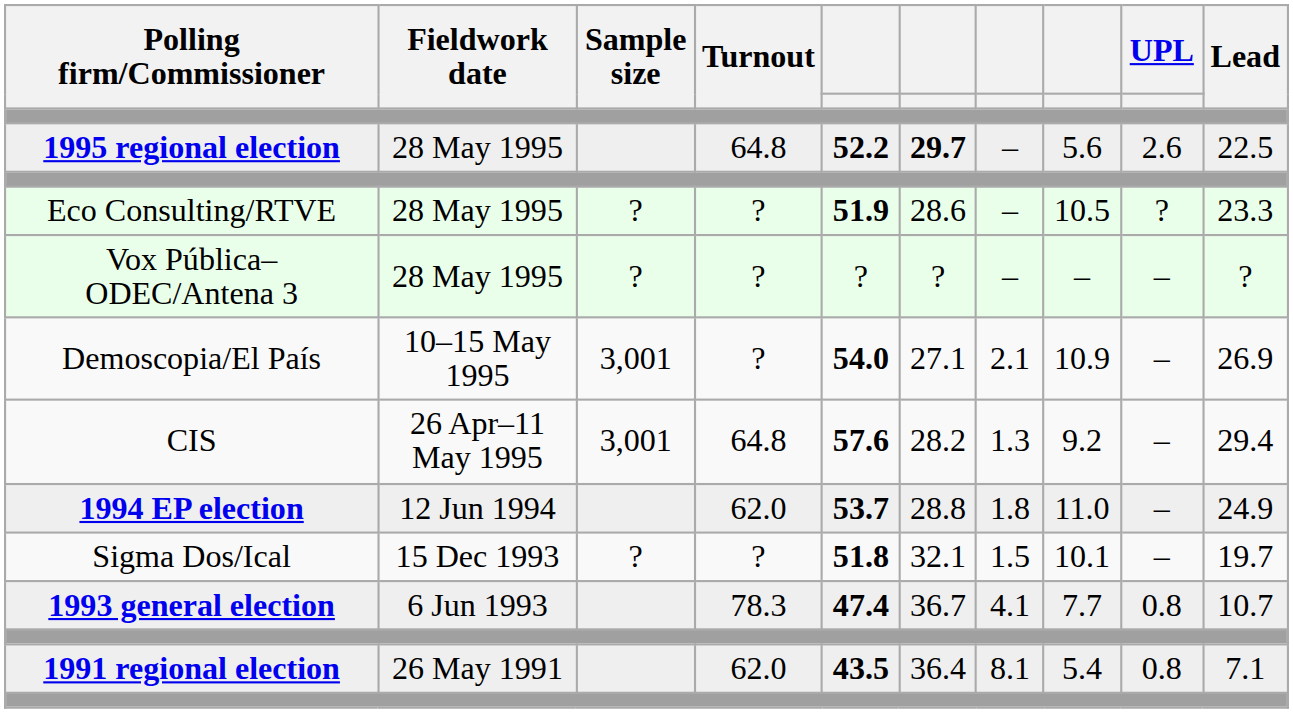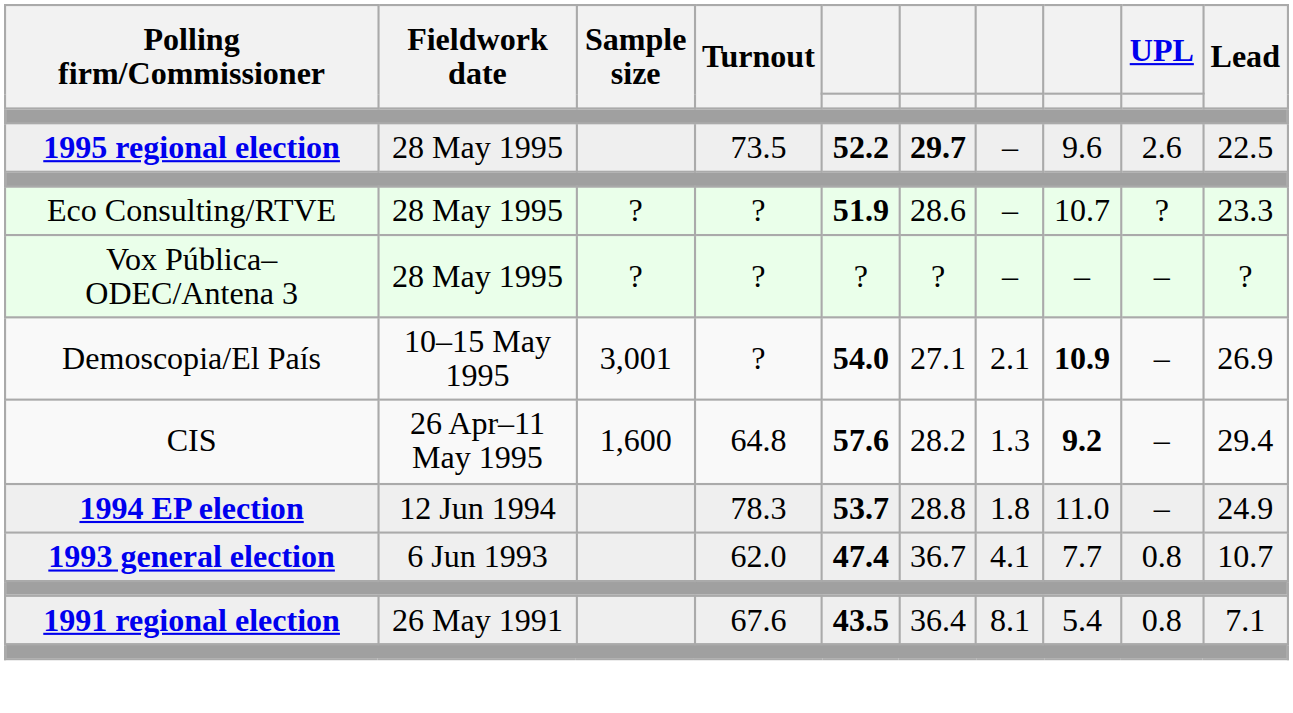(758, 147) 64.8 -> (758, 147) 73.5
(1082, 147) 5.6 -> (1082, 147) 9.6
(1082, 211) 10.5 -> (1082, 211) 10.7
(1082, 358) normal -> (1082, 358) bold
(636, 441) 3,001 -> (636, 441) 1,600
(1082, 441) normal -> (1082, 441) bold
(758, 506) 62.0 -> (758, 506) 78.3
- row: (192, 555)
(758, 604) 78.3 -> (758, 555) 62.0
(758, 667) 62.0 -> (758, 619) 67.6
